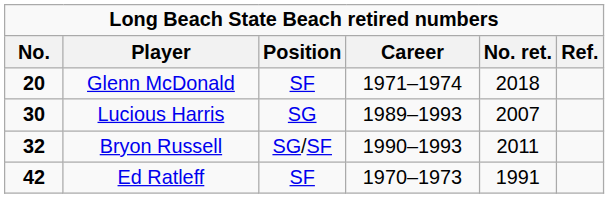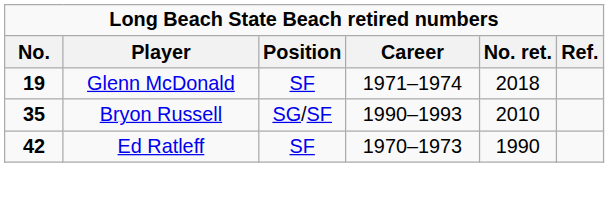(34, 83) 20 -> (34, 83) 19
- row: (161, 114)
(34, 146) 32 -> (34, 114) 35
(518, 146) 2011 -> (518, 114) 2010
(518, 177) 1991 -> (518, 146) 1990
